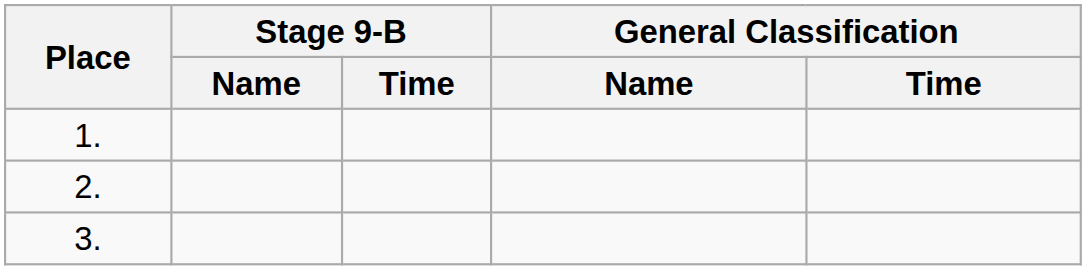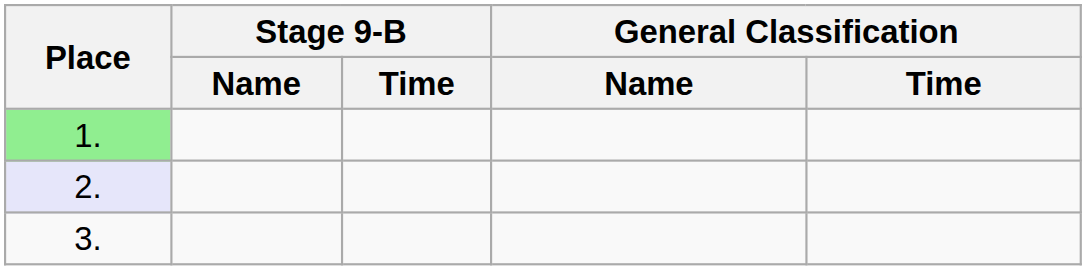(88, 135) no background -> (88, 135) lightgreen background
(88, 187) no background -> (88, 187) lavender background
